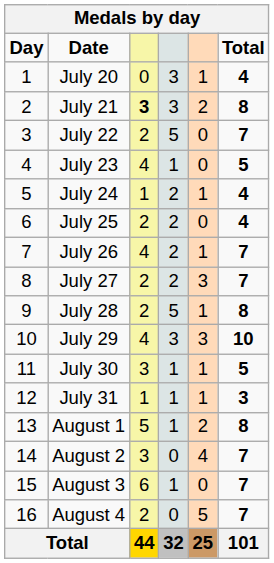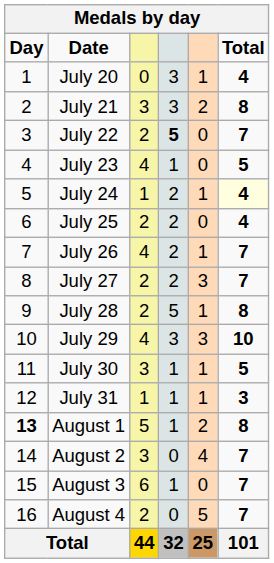(144, 106) bold -> (144, 106) normal
(174, 135) normal -> (174, 135) bold
(243, 194) no background -> (243, 194) lightyellow background
(26, 427) normal -> (26, 427) bold
